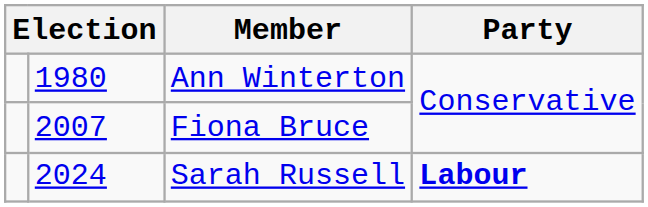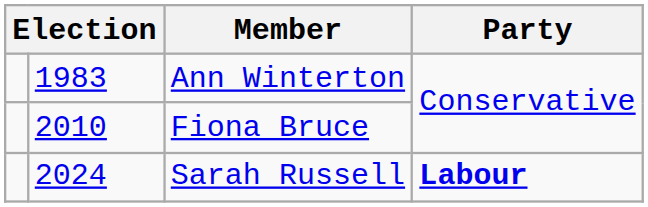(71, 79) 1980 -> (71, 79) 1983
(71, 128) 2007 -> (71, 128) 2010
